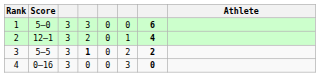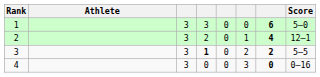columns swapped: (241, 11) <-> (43, 11)
